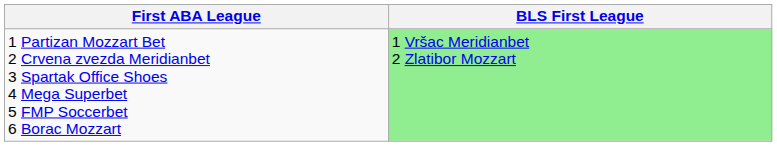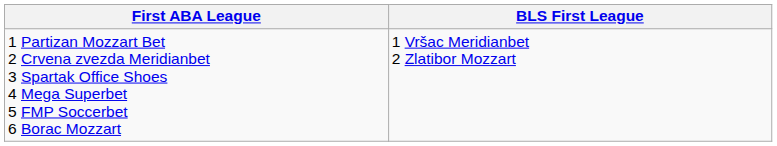(460, 50) lightgreen background -> (460, 50) no background
